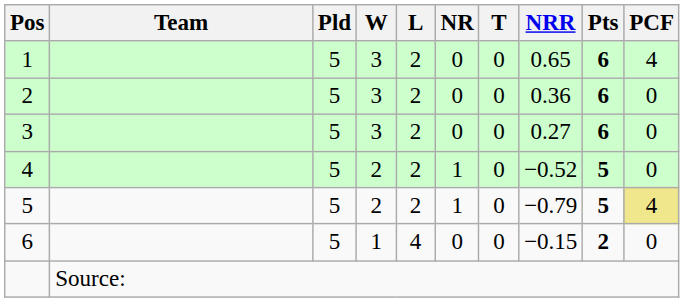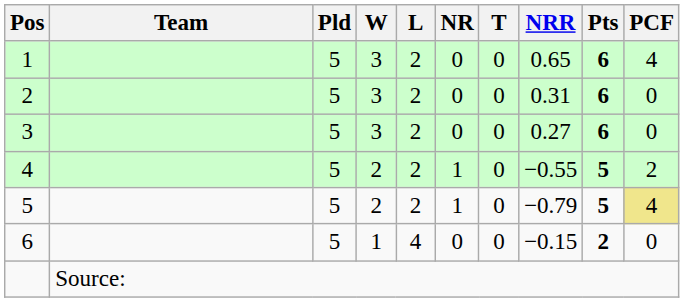(551, 95) 0.36 -> (551, 95) 0.31
(551, 168) −0.52 -> (551, 168) −0.55
(652, 168) 0 -> (652, 168) 2
